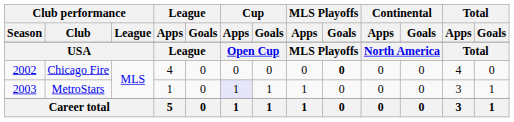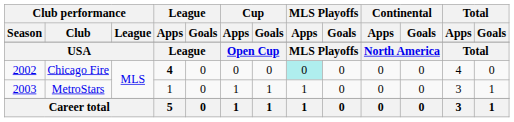(170, 70) normal -> (170, 70) bold
(304, 70) no background -> (304, 70) paleturquoise background
(342, 70) bold -> (342, 70) normal
(236, 88) lavender background -> (236, 88) no background
